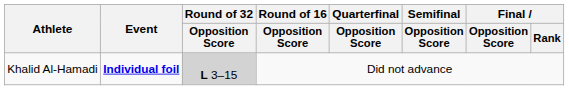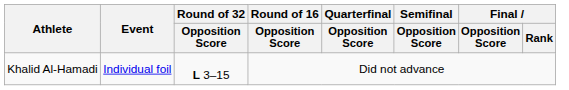(141, 69) bold -> (137, 69) normal
(219, 76) lightgrey background -> (211, 76) no background
